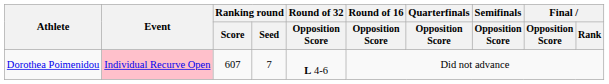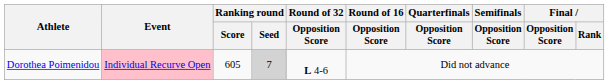(233, 65) 607 -> (233, 65) 605
(269, 65) no background -> (269, 65) lightgrey background
